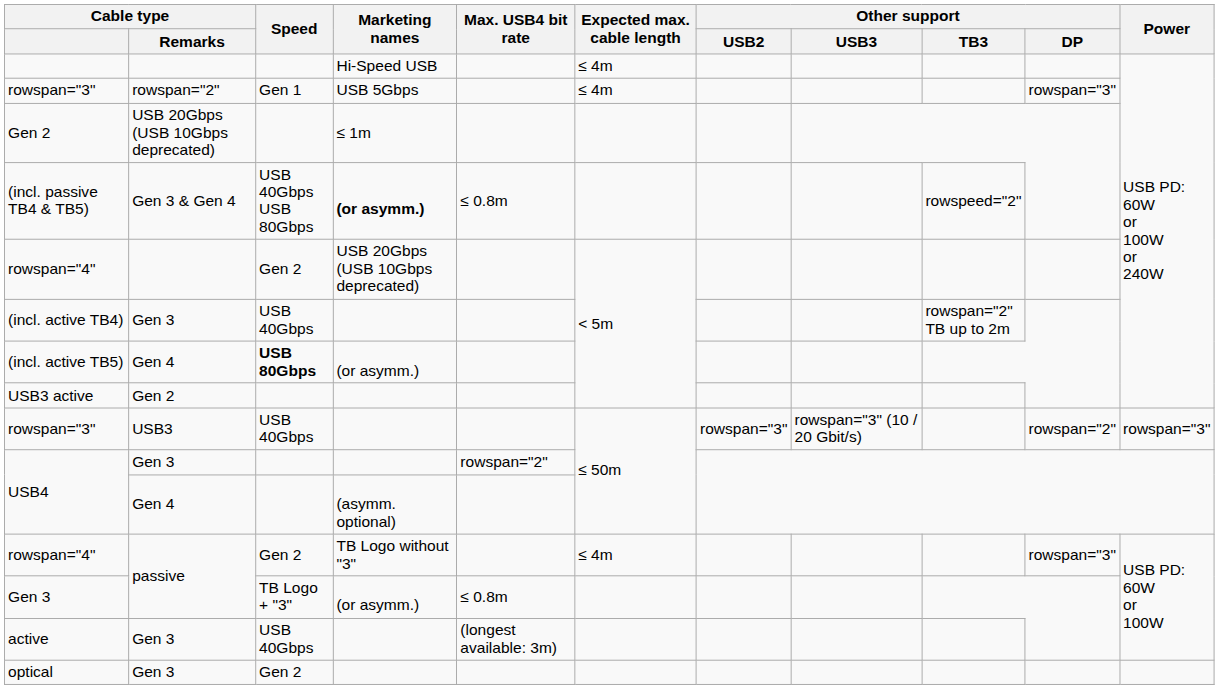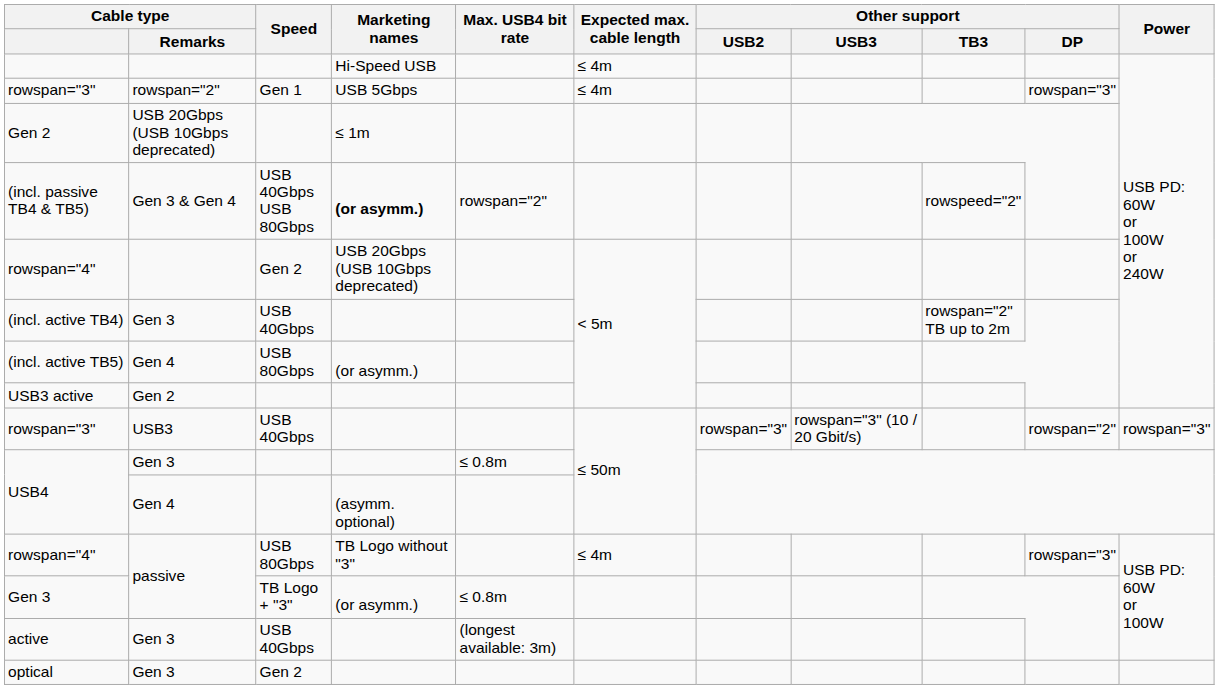(484, 200) ≤ 0.8m -> (503, 200) rowspan="2"
(288, 362) bold -> (287, 362) normal
(504, 462) rowspan="2" -> (483, 462) ≤ 0.8m
(280, 555) Gen 2 -> (287, 555) USB 80Gbps
